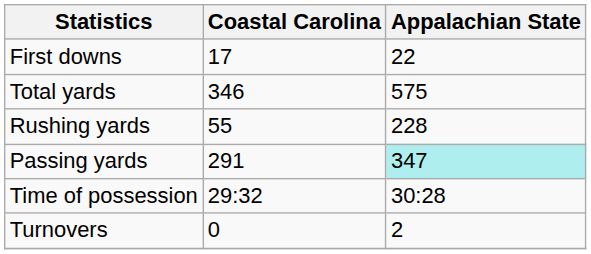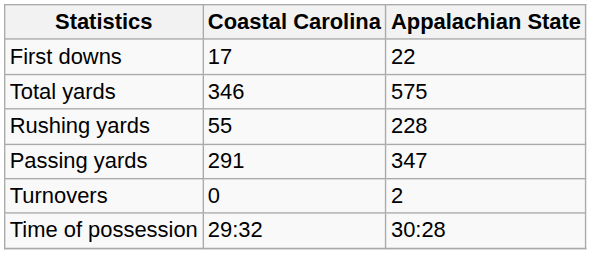(409, 160) paleturquoise background -> (409, 160) no background
rows swapped: (59, 230) <-> (104, 195)
